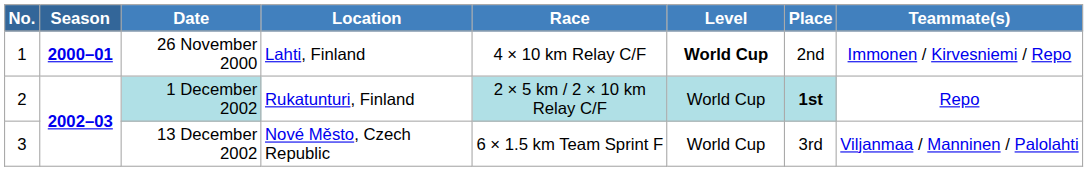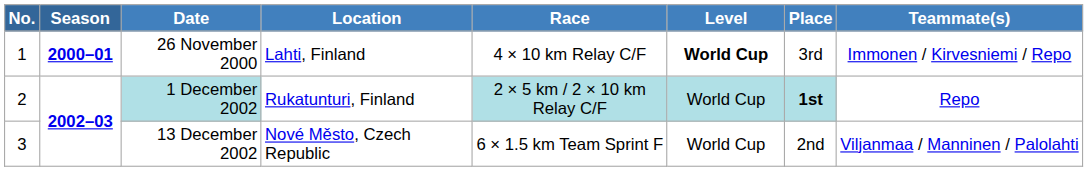(811, 54) 2nd -> (811, 54) 3rd
(811, 144) 3rd -> (811, 144) 2nd
